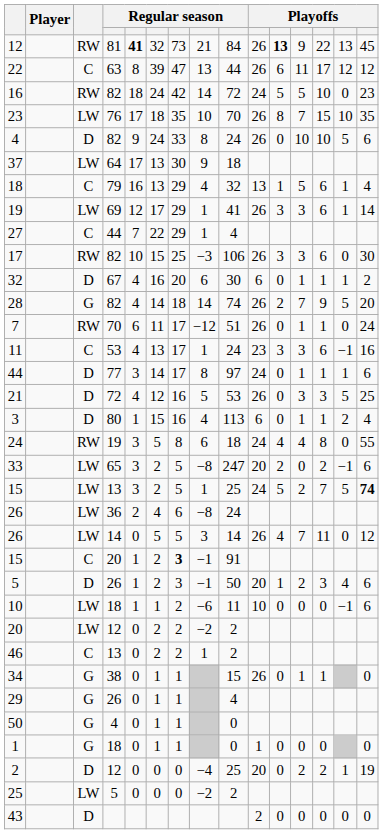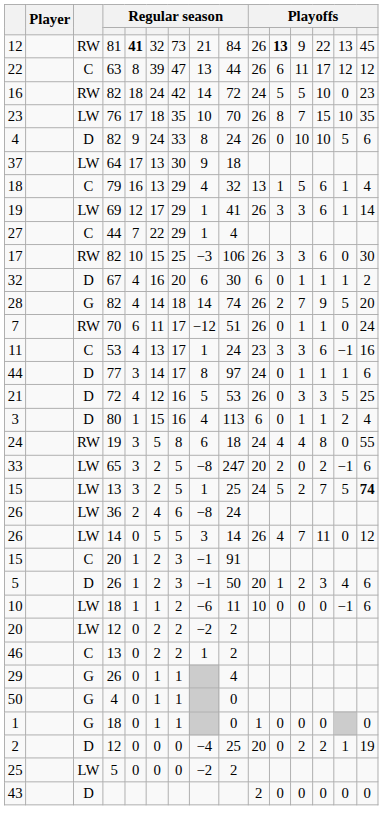(179, 559) bold -> (179, 559) normal
- row: (15, 676)
